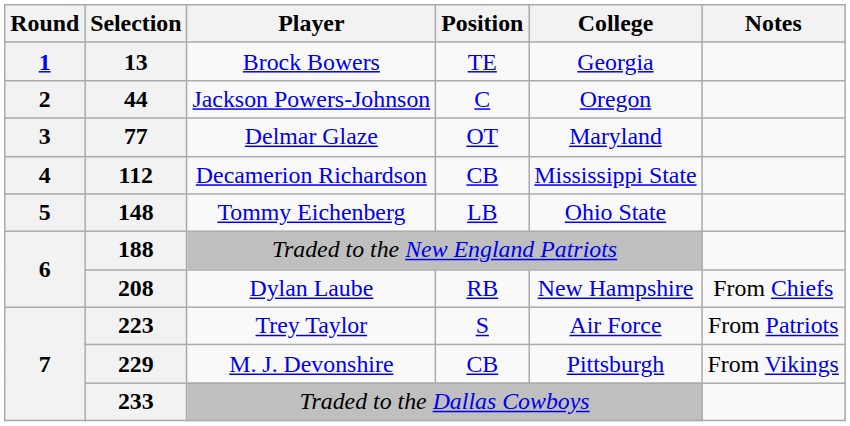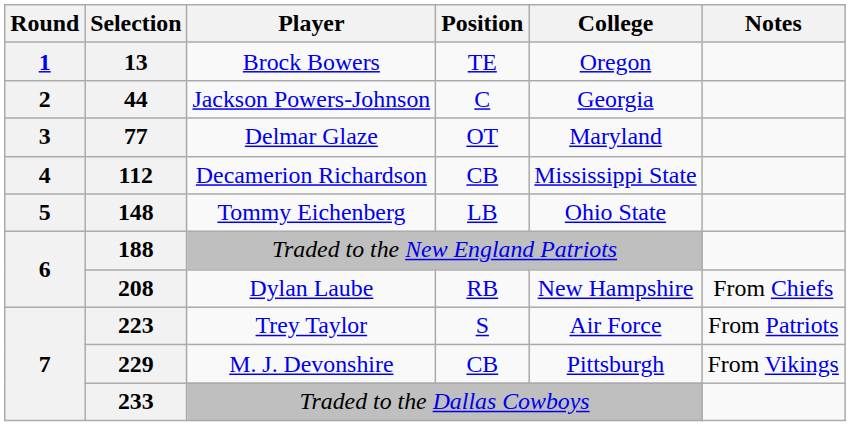(615, 61) Georgia -> (615, 61) Oregon
(615, 99) Oregon -> (615, 99) Georgia
